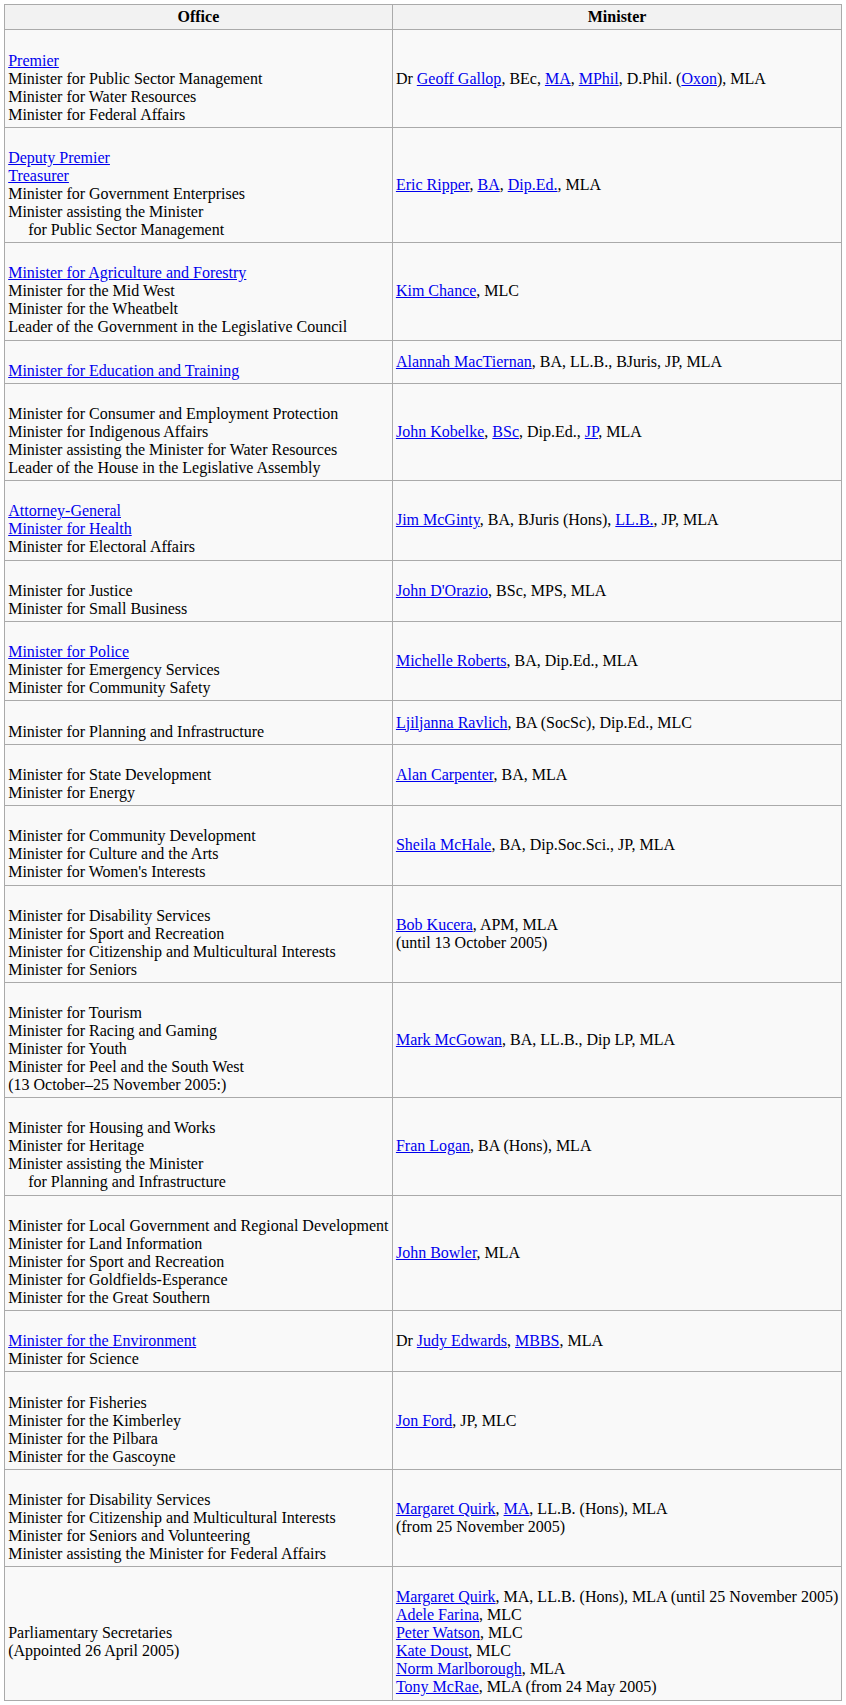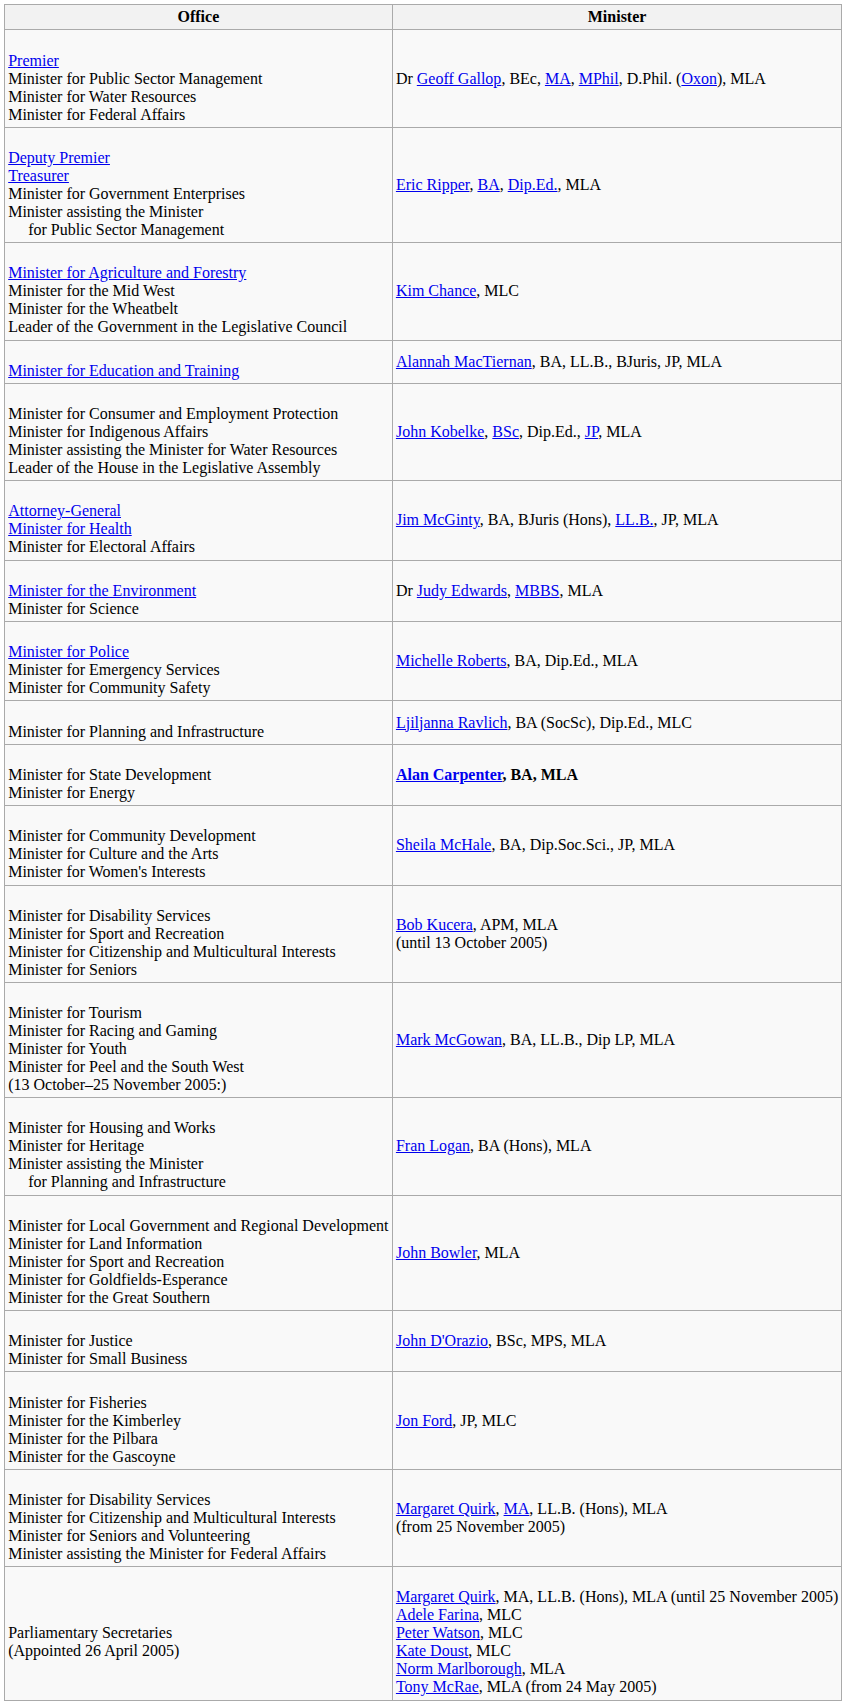rows swapped: (102, 1350) <-> (98, 599)
(482, 774) normal -> (487, 774) bold
